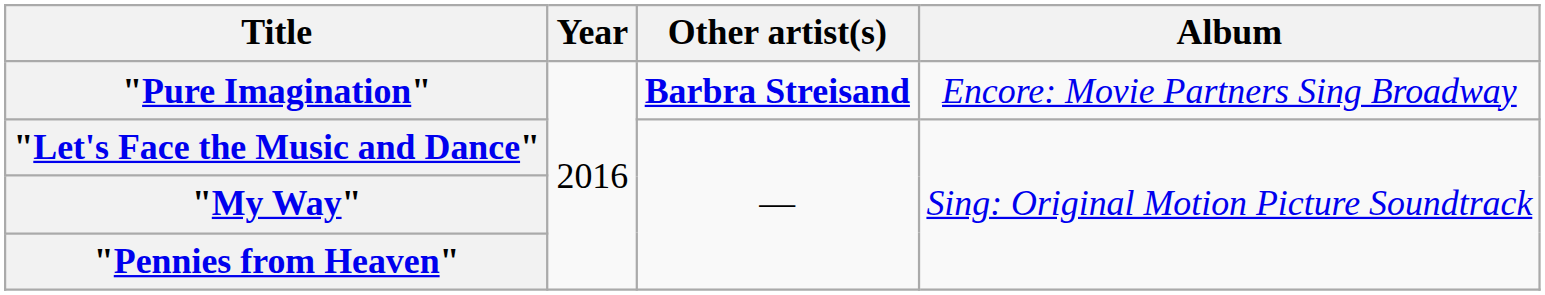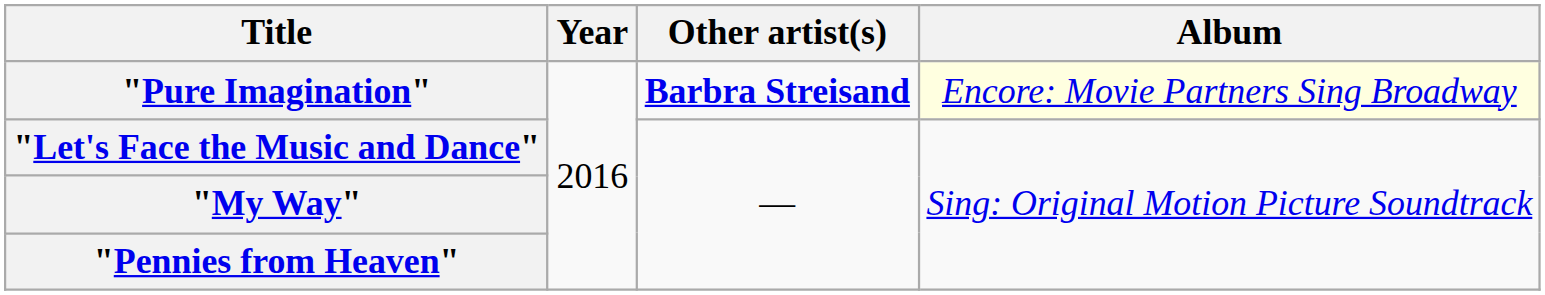(1229, 89) no background -> (1229, 89) lightyellow background
